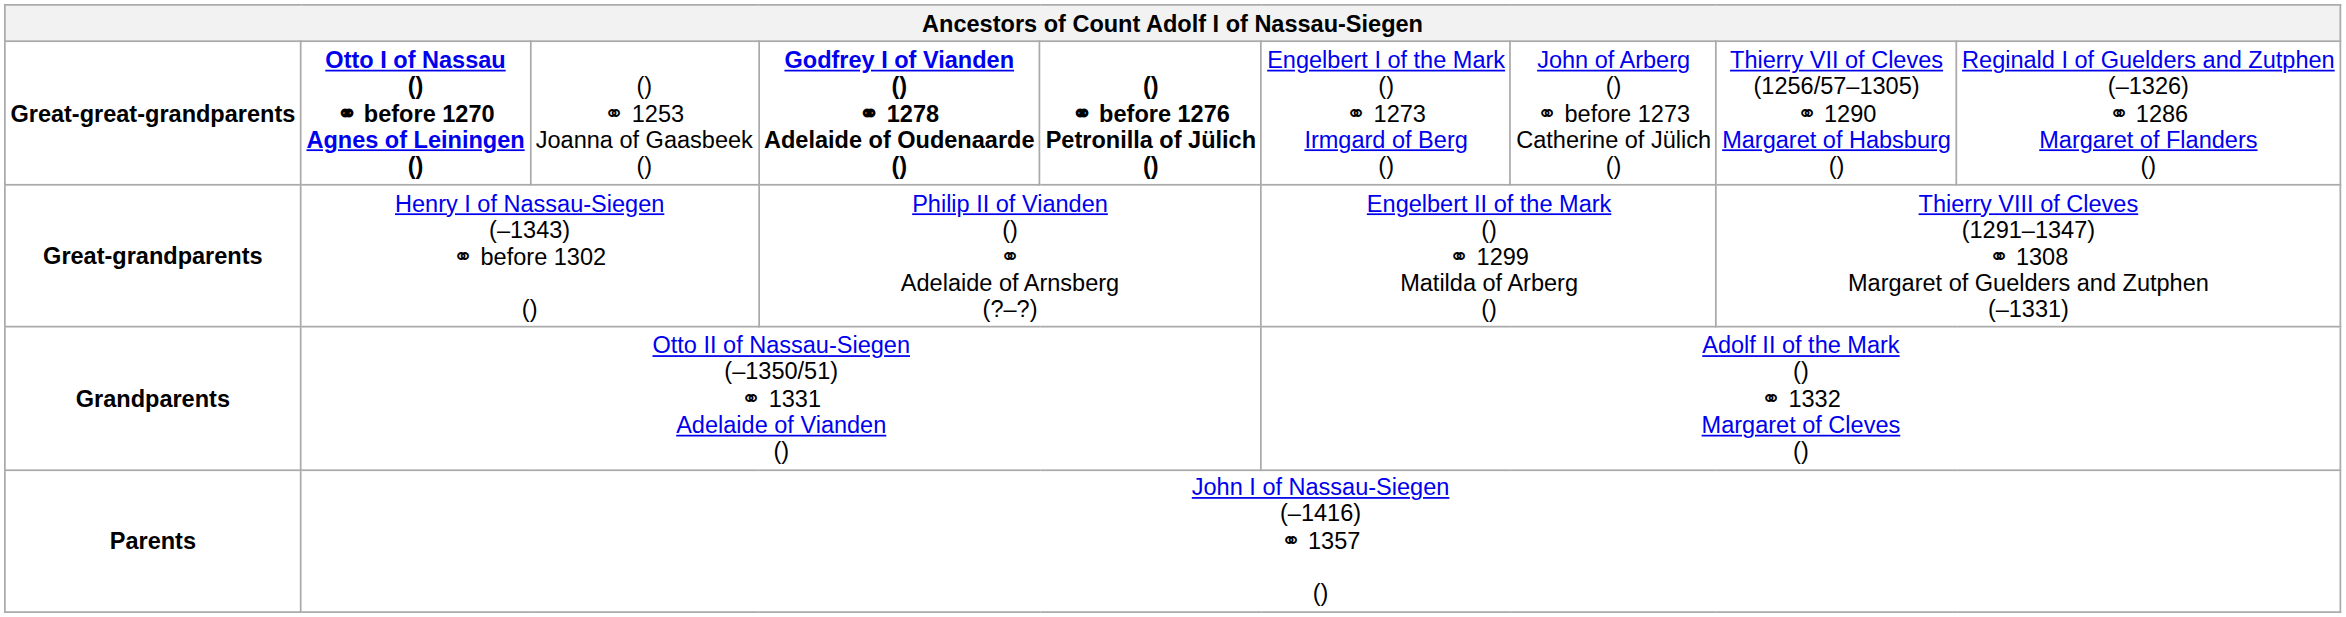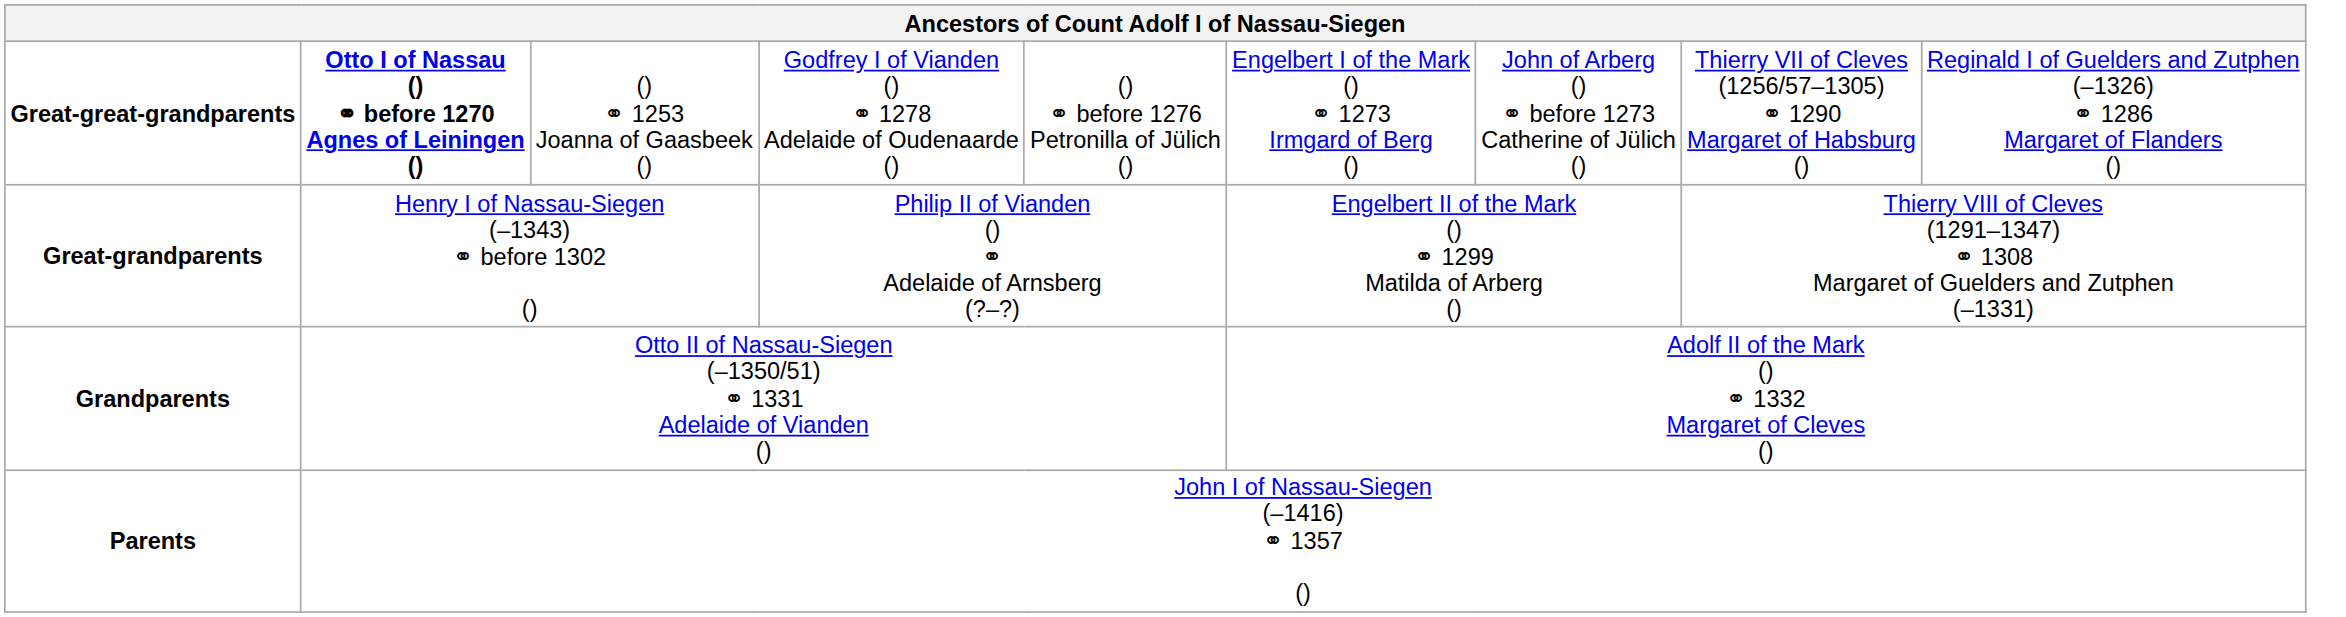(899, 113) bold -> (891, 113) normal
(1151, 126) bold -> (1126, 126) normal
